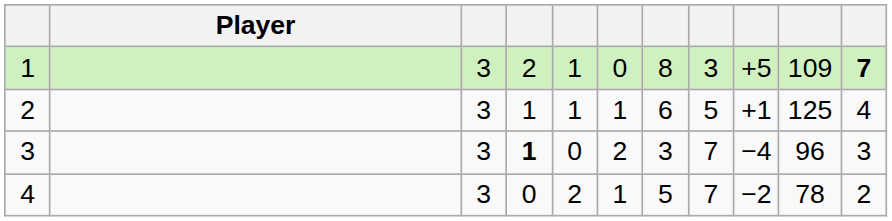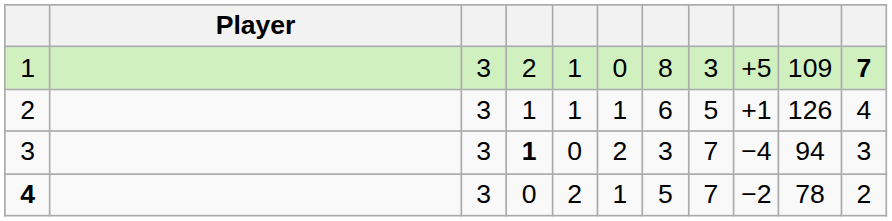(810, 109) 125 -> (810, 109) 126
(810, 151) 96 -> (810, 151) 94
(28, 194) normal -> (28, 194) bold
